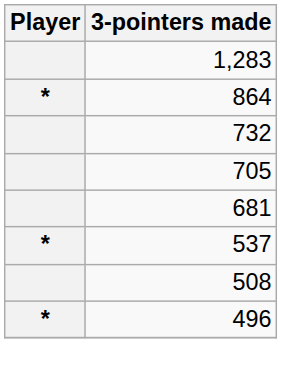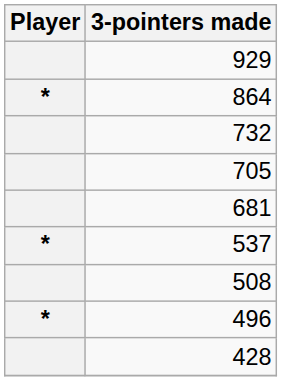- row: (242, 60)
+ row: (252, 60)
+ row: (252, 356)
